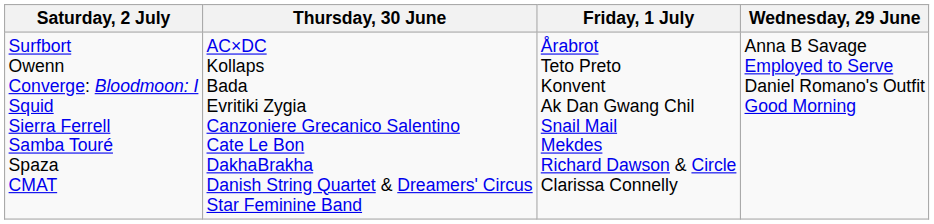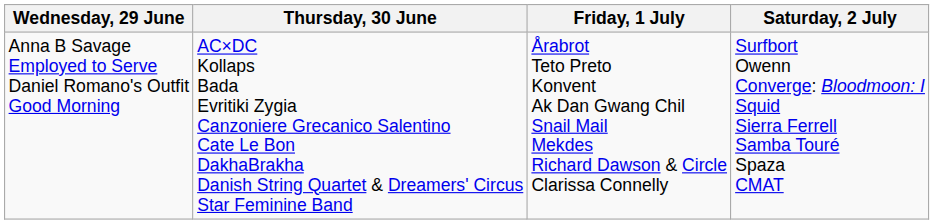columns swapped: (835, 18) <-> (103, 18)
